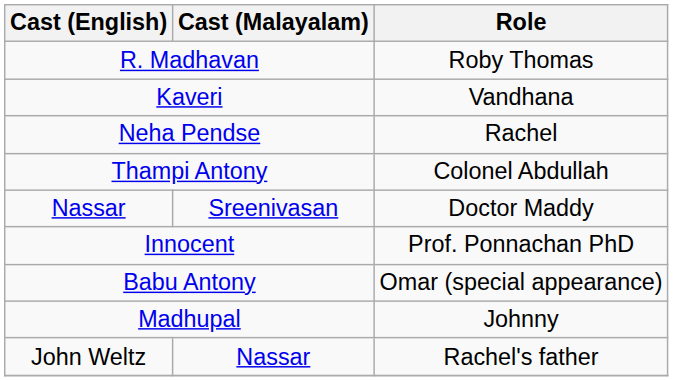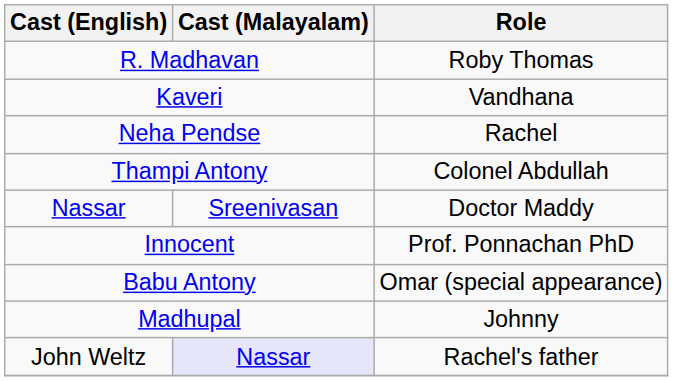(273, 356) no background -> (273, 356) lavender background
